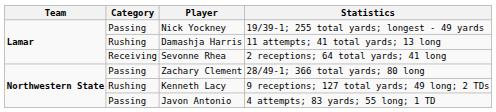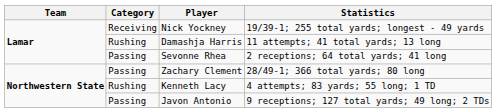(127, 27) Passing -> (133, 27) Receiving
(133, 56) Receiving -> (127, 56) Passing
(368, 86) 9 receptions; 127 total yards; 49 long; 2 TDs -> (341, 86) 4 attempts; 83 yards; 55 long; 1 TD
(341, 100) 4 attempts; 83 yards; 55 long; 1 TD -> (368, 100) 9 receptions; 127 total yards; 49 long; 2 TDs
